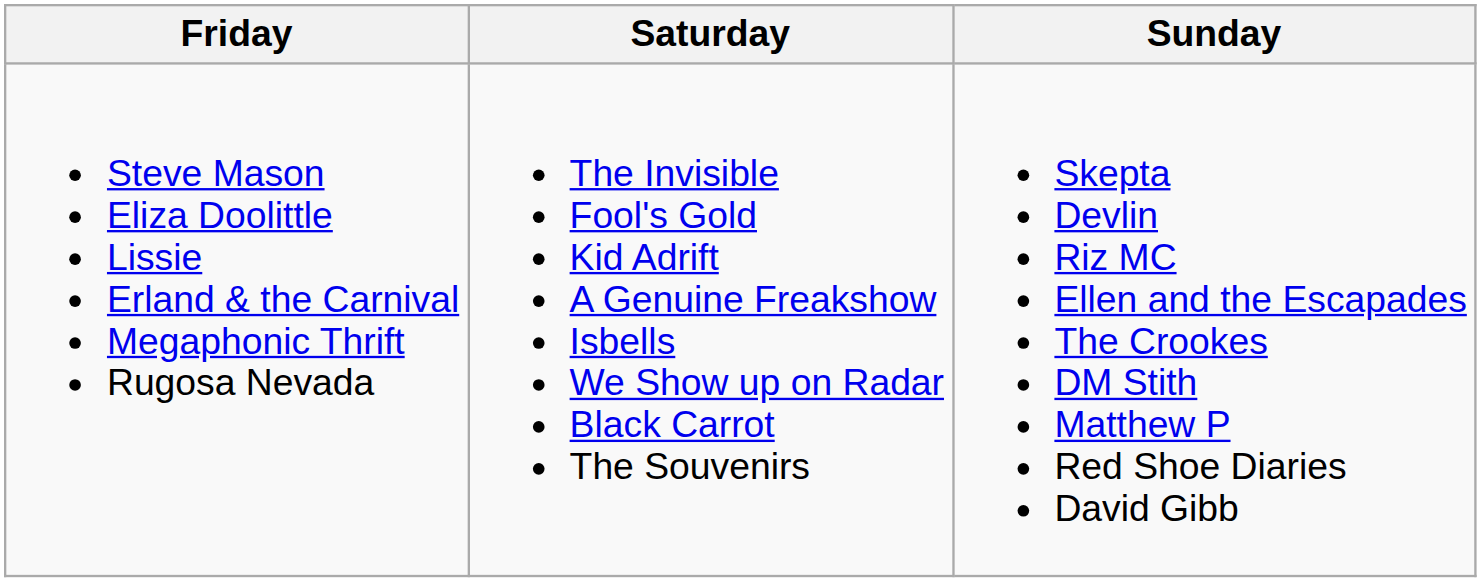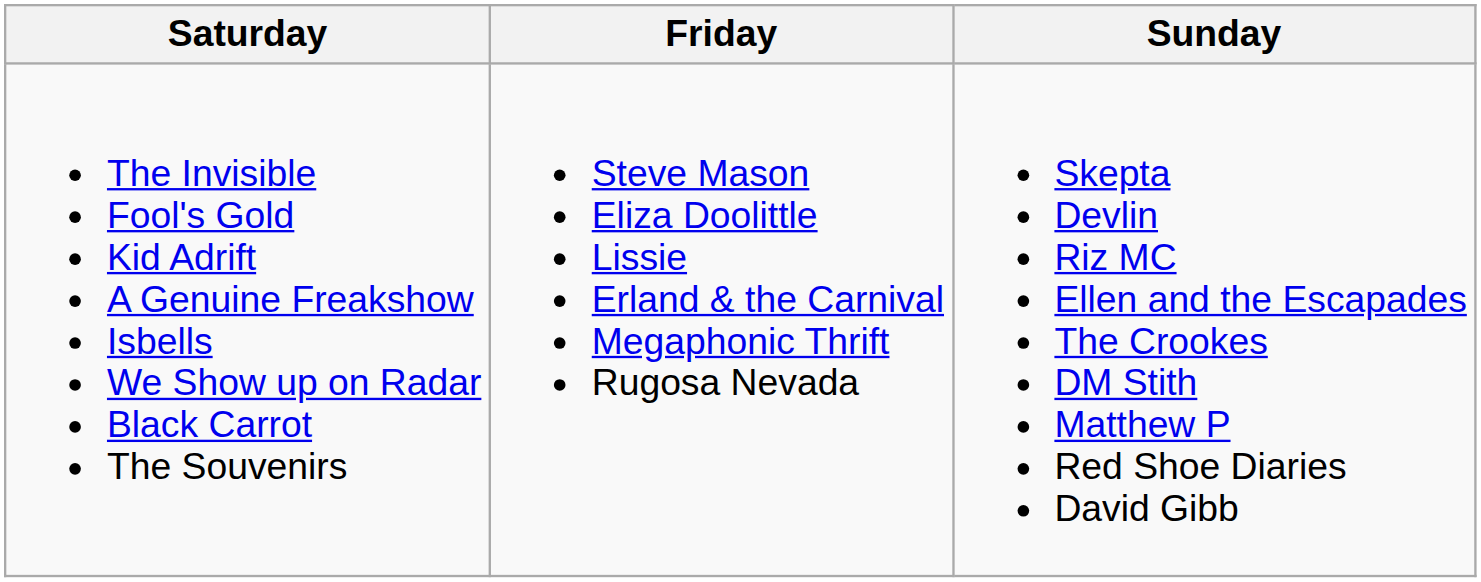columns swapped: (236, 34) <-> (710, 34)
